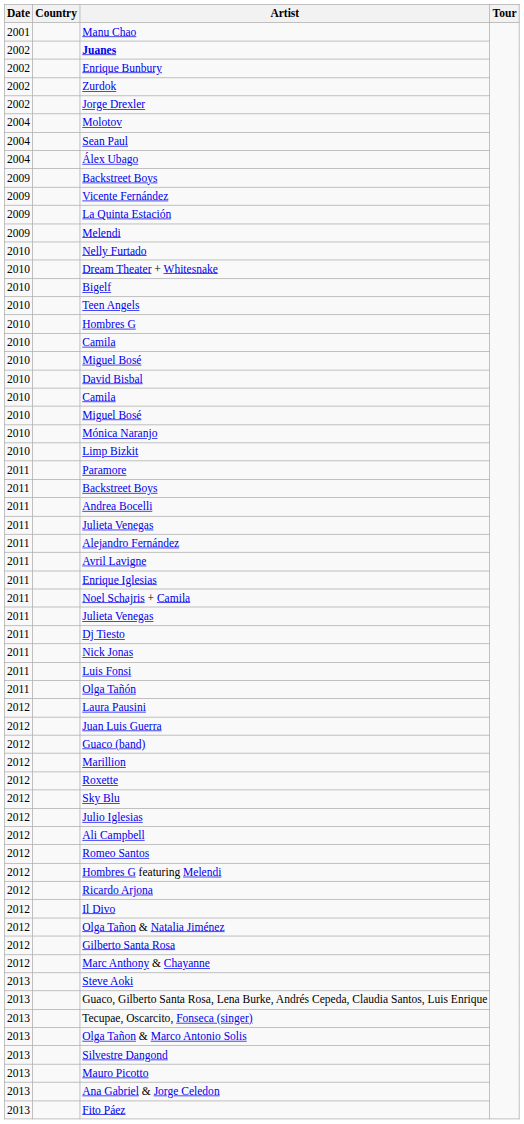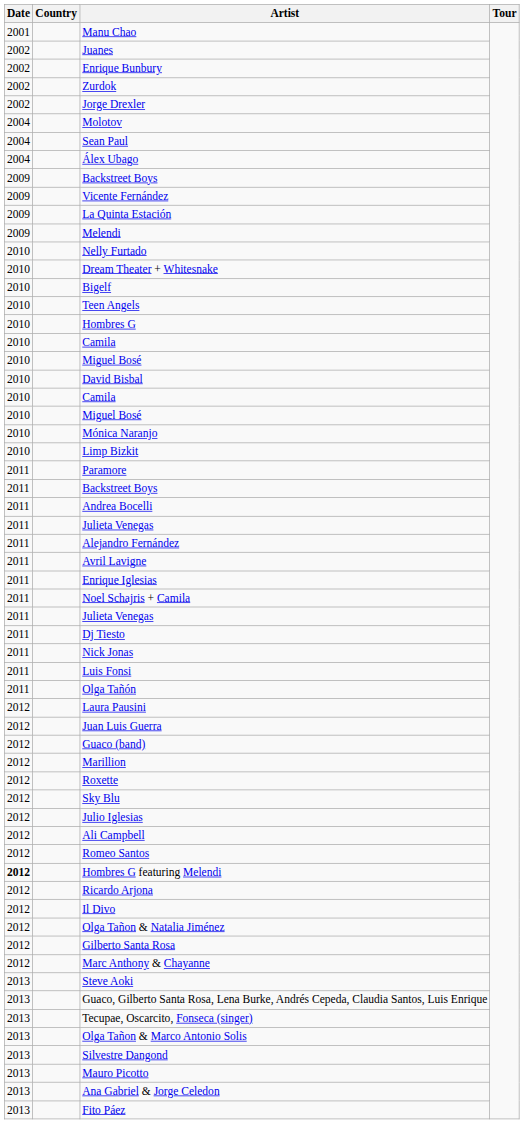(99, 50) bold -> (98, 50) normal
(19, 872) normal -> (19, 872) bold
